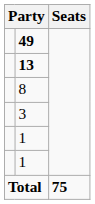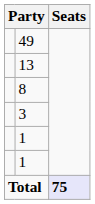(26, 41) bold -> (26, 41) normal
(26, 65) bold -> (26, 65) normal
(59, 187) no background -> (59, 187) lavender background
